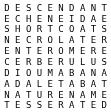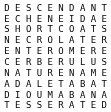(56, 73) D I O U M A B A N A -> (56, 73) N A T U R E N A M E
(56, 95) N A T U R E N A M E -> (56, 95) D I O U M A B A N A
